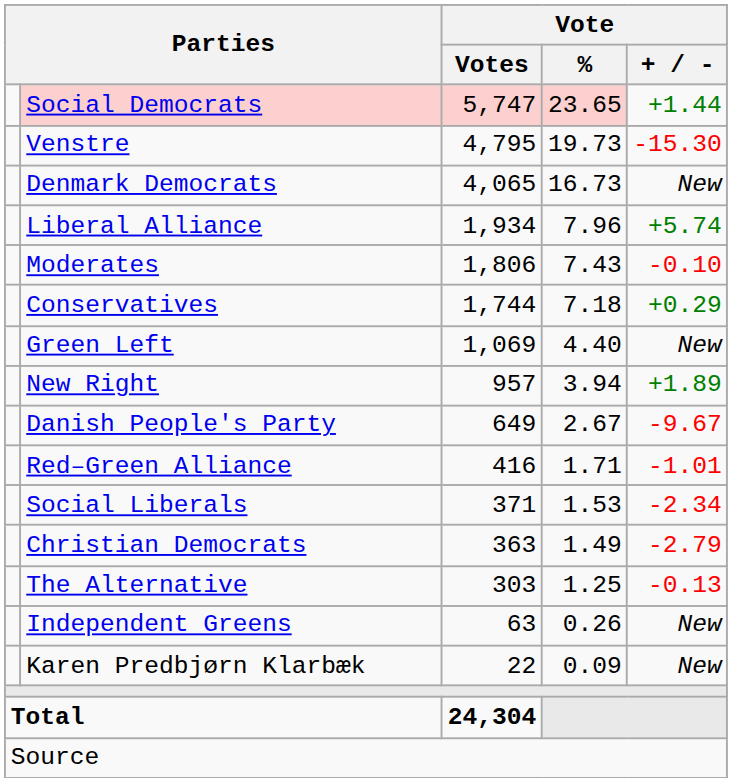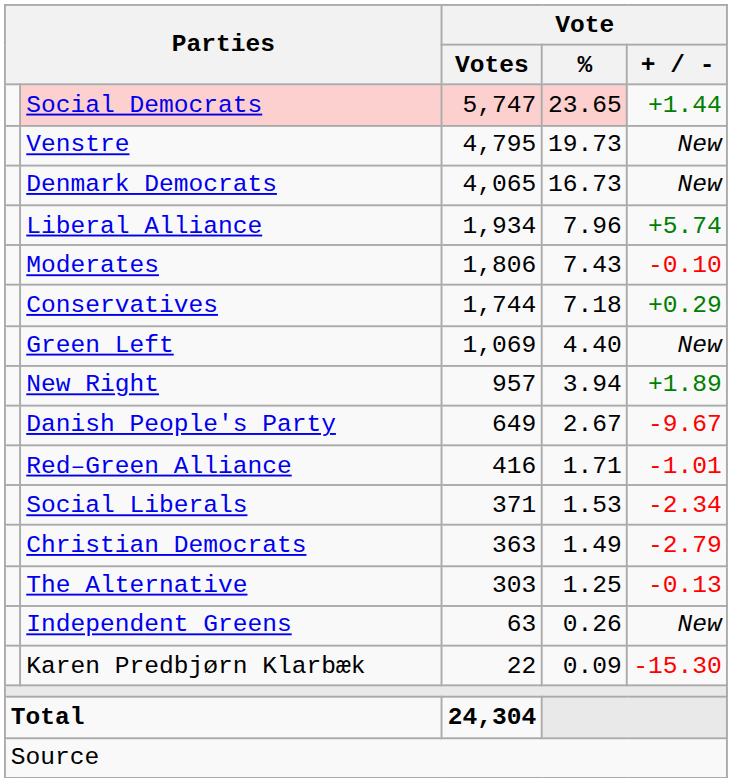(678, 145) -15.30 -> (700, 145) New
(700, 666) New -> (678, 666) -15.30
